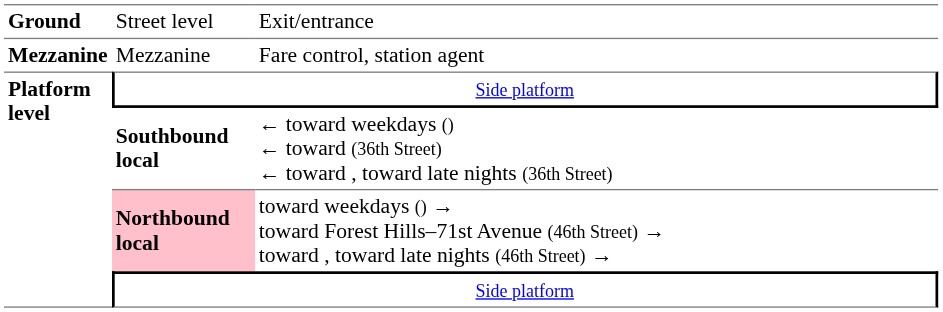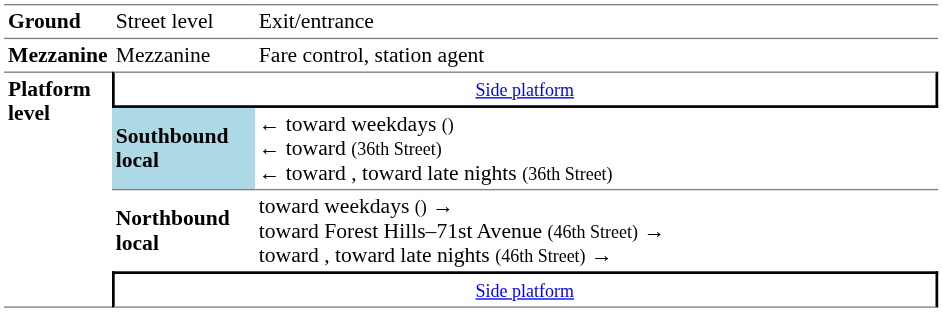(172, 148) no background -> (172, 148) lightblue background
(173, 230) pink background -> (173, 230) no background
